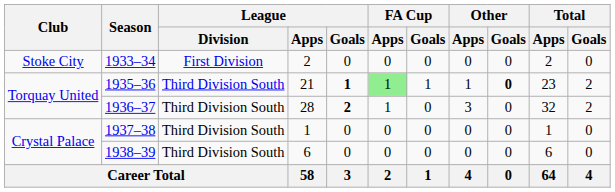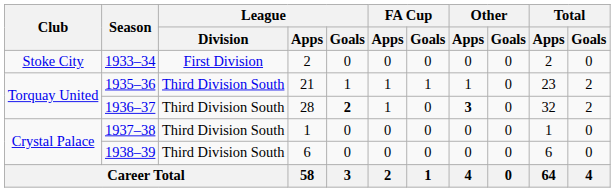(347, 84) bold -> (347, 84) normal
(388, 84) lightgreen background -> (388, 84) no background
(508, 84) bold -> (508, 84) normal
(468, 107) normal -> (468, 107) bold
